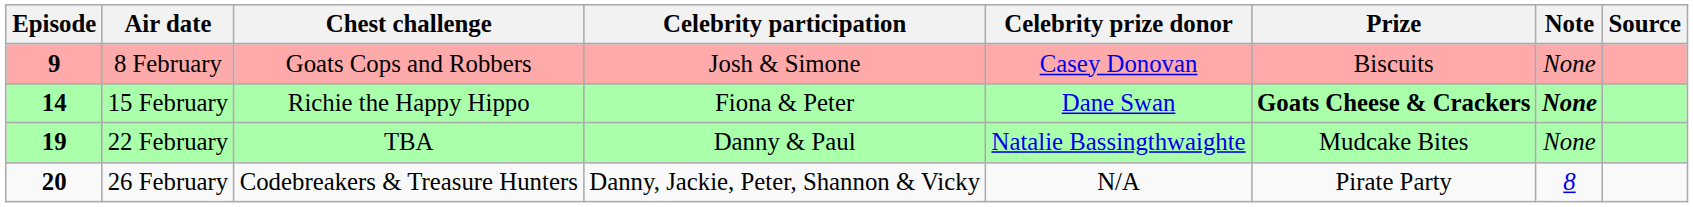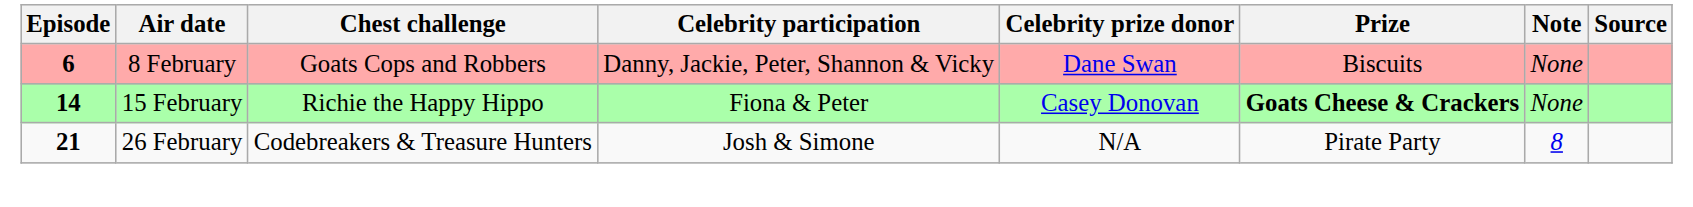(54, 63) 9 -> (68, 63) 6
(785, 63) Josh & Simone -> (799, 63) Danny, Jackie, Peter, Shannon & Vicky
(1119, 63) Casey Donovan -> (1120, 63) Dane Swan
(1119, 102) Dane Swan -> (1120, 102) Casey Donovan
(1569, 102) bold -> (1557, 102) normal
- row: (168, 142)
(54, 181) 20 -> (68, 142) 21
(785, 181) Danny, Jackie, Peter, Shannon & Vicky -> (799, 142) Josh & Simone
